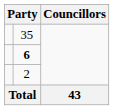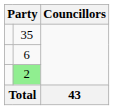(27, 54) bold -> (27, 54) normal
(27, 74) no background -> (27, 74) lightgreen background
